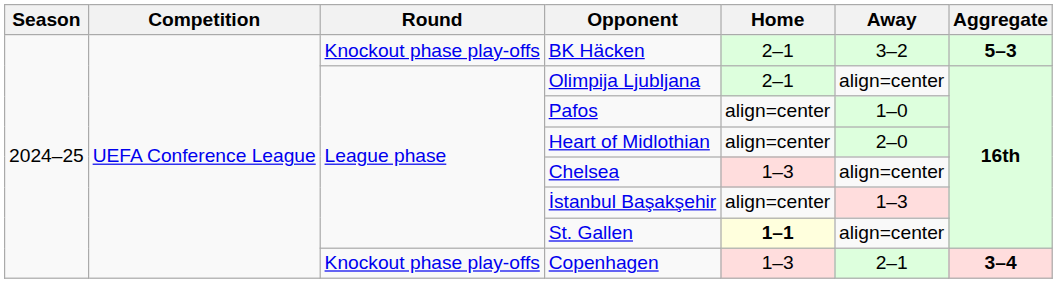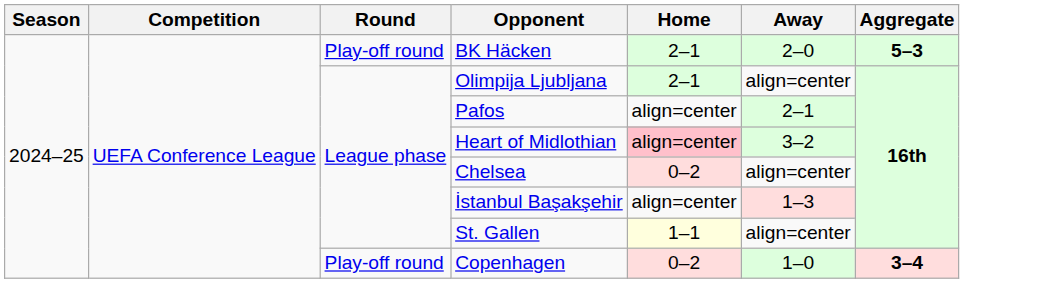(432, 50) Knockout phase play-offs -> (384, 50) Play-off round
(892, 50) 3–2 -> (798, 50) 2–0
(892, 111) 1–0 -> (798, 111) 2–1
(778, 141) no background -> (684, 141) pink background
(892, 141) 2–0 -> (798, 141) 3–2
(778, 171) 1–3 -> (684, 171) 0–2
(778, 232) bold -> (684, 232) normal
(432, 263) Knockout phase play-offs -> (384, 263) Play-off round
(778, 263) 1–3 -> (684, 263) 0–2
(892, 263) 2–1 -> (798, 263) 1–0
